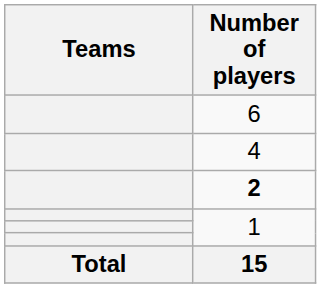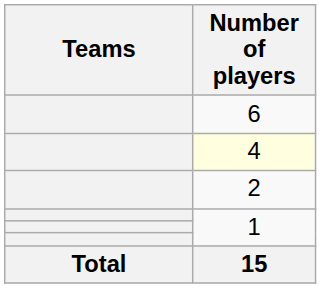(254, 151) no background -> (254, 151) lightyellow background
(254, 189) bold -> (254, 189) normal
